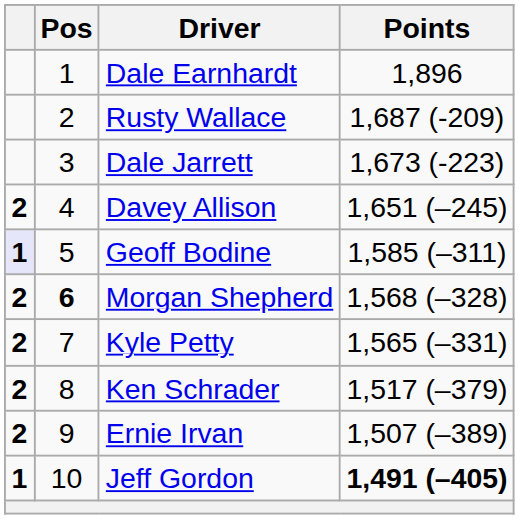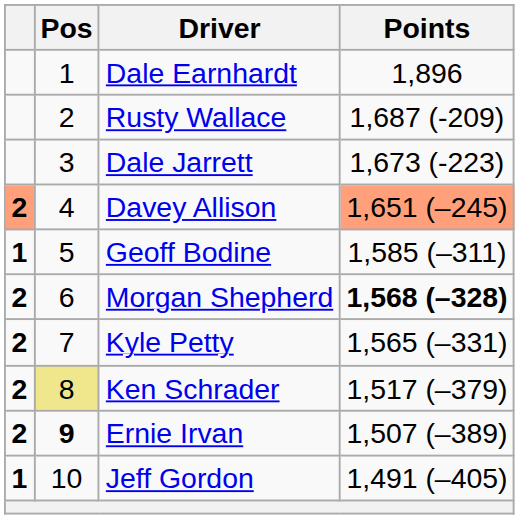(19, 208) no background -> (19, 208) lightsalmon background
(427, 208) no background -> (427, 208) lightsalmon background
(19, 253) lavender background -> (19, 253) no background
(67, 298) bold -> (67, 298) normal
(427, 298) normal -> (427, 298) bold
(67, 388) no background -> (67, 388) khaki background
(67, 433) normal -> (67, 433) bold
(427, 478) bold -> (427, 478) normal
